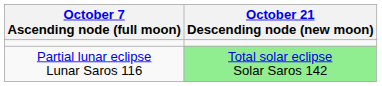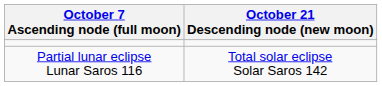(280, 63) lightgreen background -> (280, 63) no background
